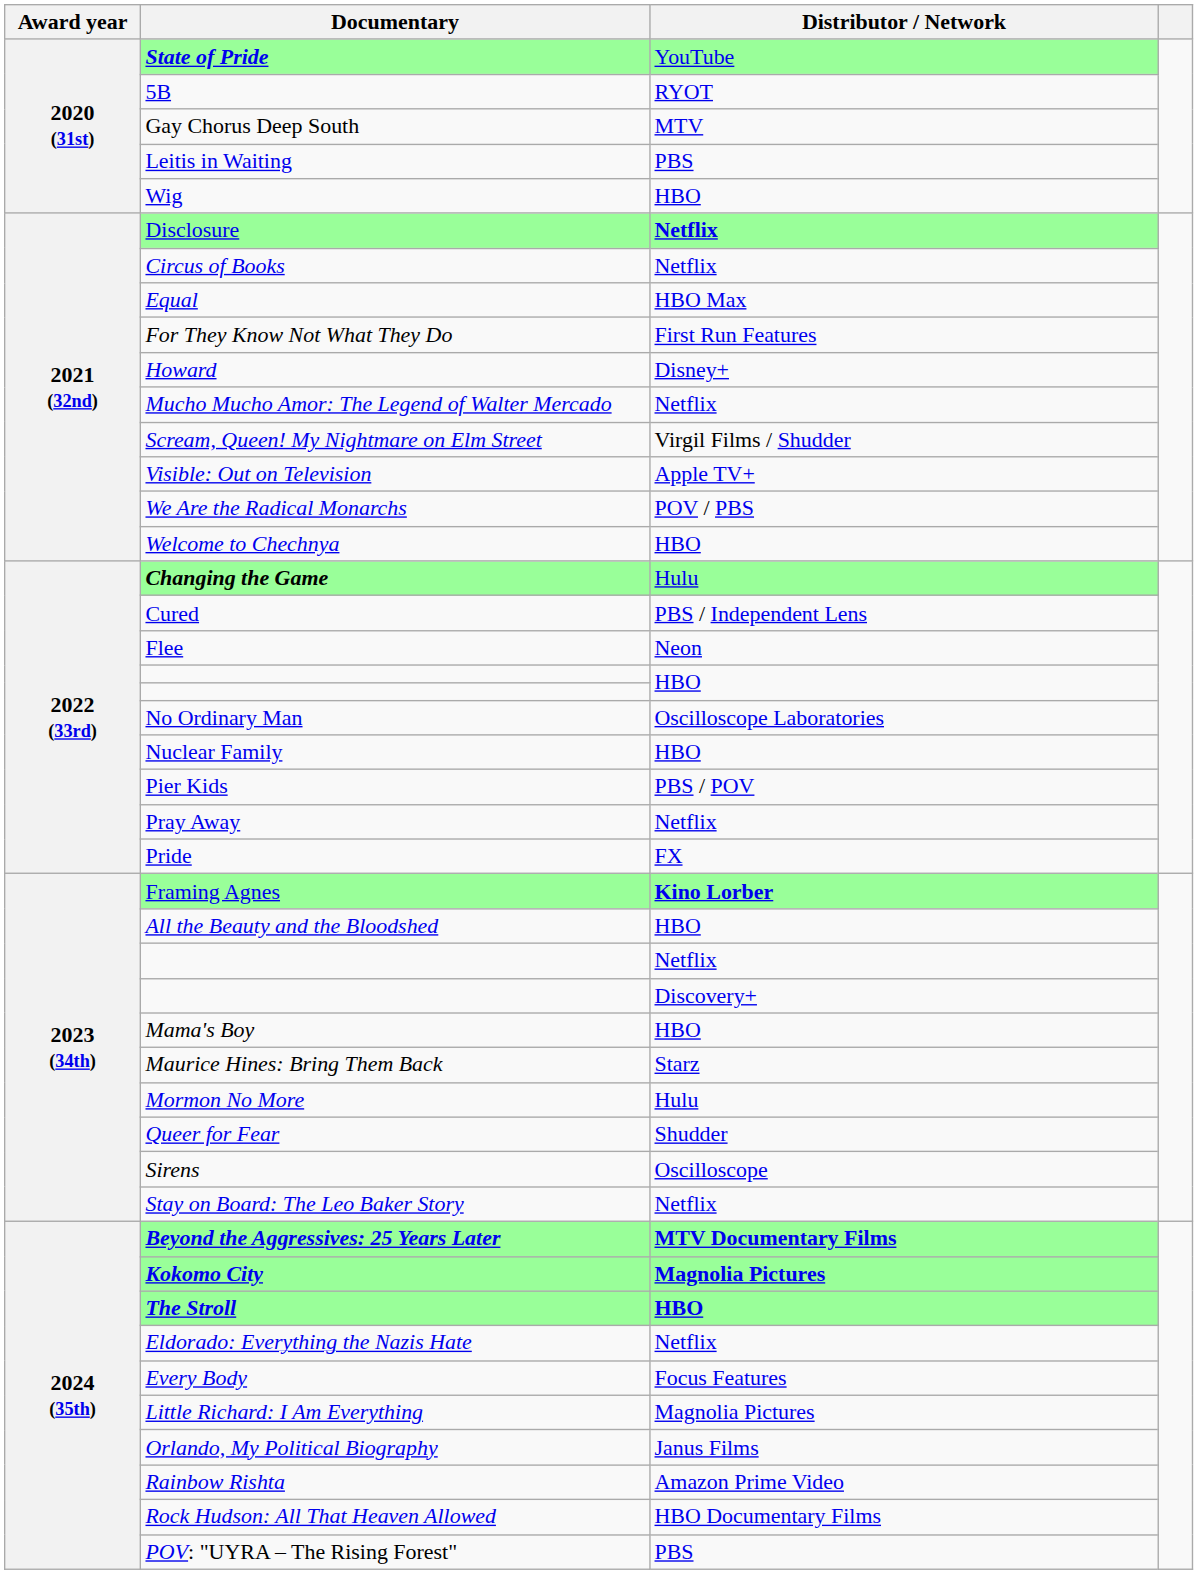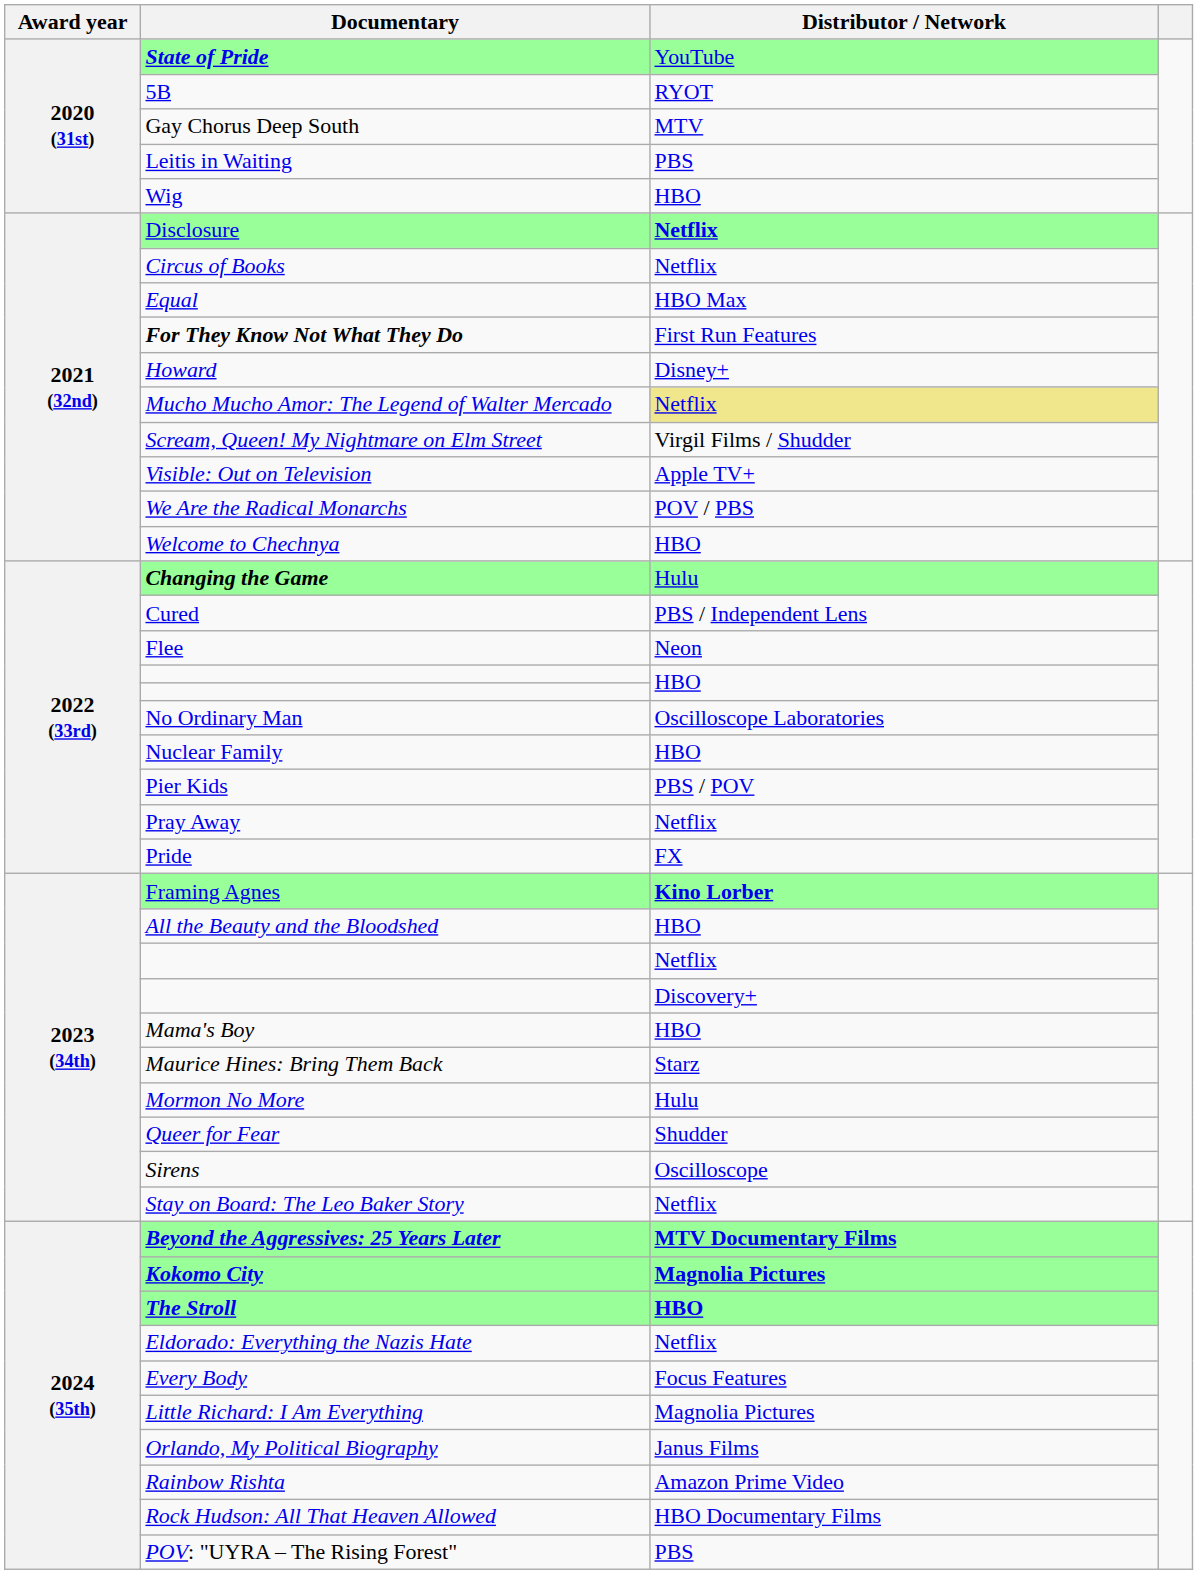(299, 334) normal -> (304, 334) bold
(686, 404) no background -> (686, 404) khaki background
